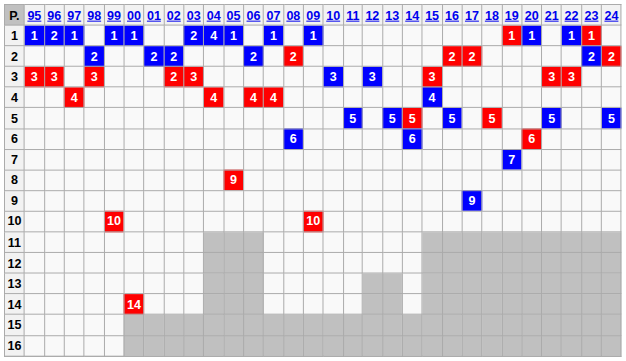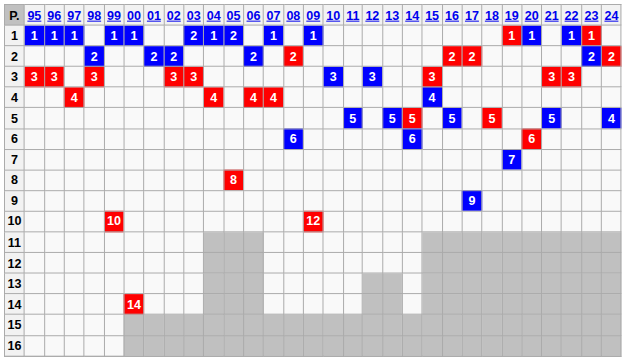(54, 35) 2 -> (54, 35) 1
(214, 35) 4 -> (214, 35) 1
(234, 35) 1 -> (234, 35) 2
(174, 77) 2 -> (174, 77) 3
(611, 118) 5 -> (611, 118) 4
(234, 180) 9 -> (234, 180) 8
(313, 221) 10 -> (313, 221) 12
